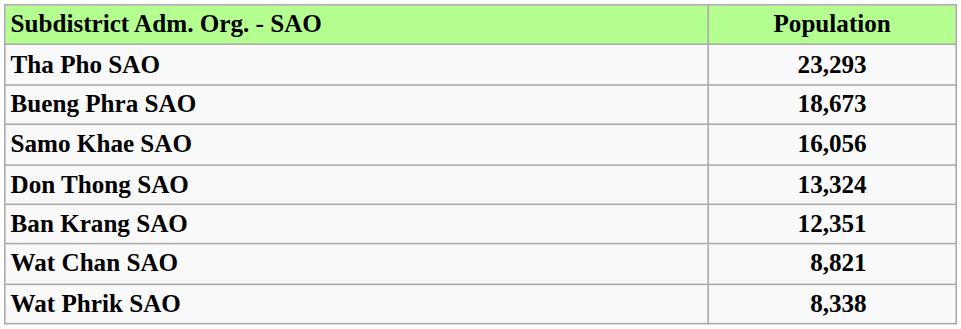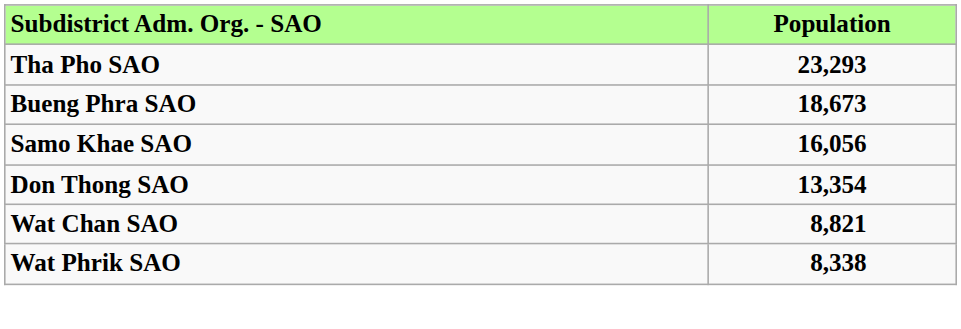(832, 183) 13,324 -> (832, 183) 13,354
- row: (99, 223)
